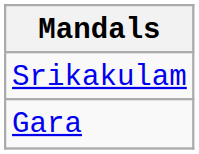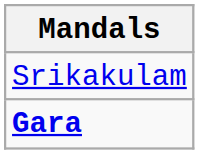(47, 124) normal -> (47, 124) bold
